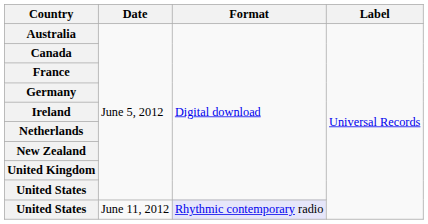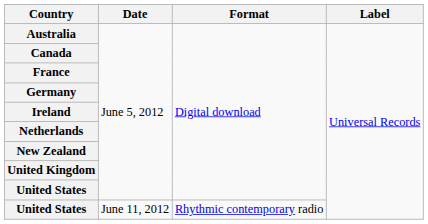(249, 209) lavender background -> (249, 209) no background
